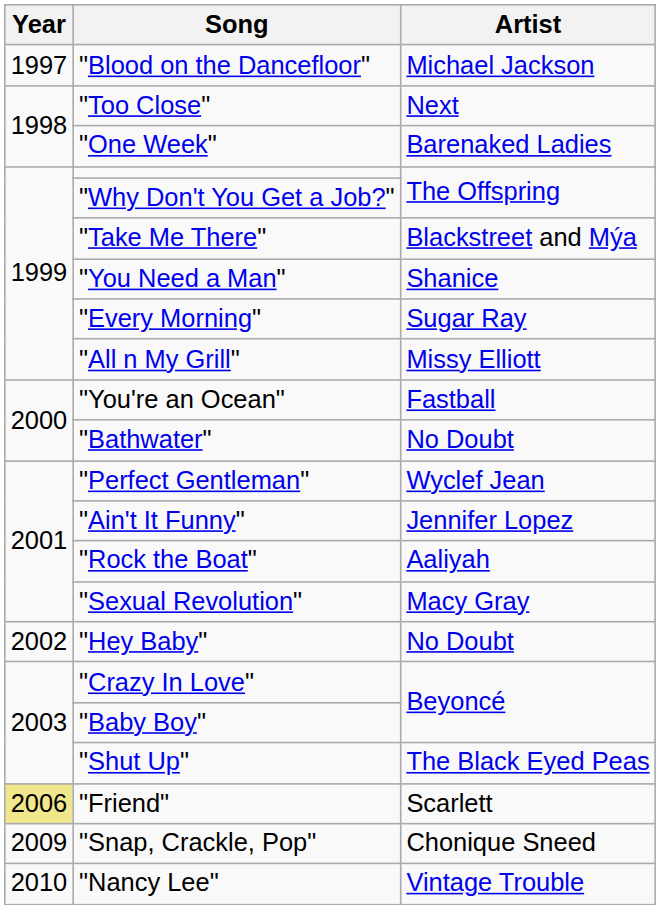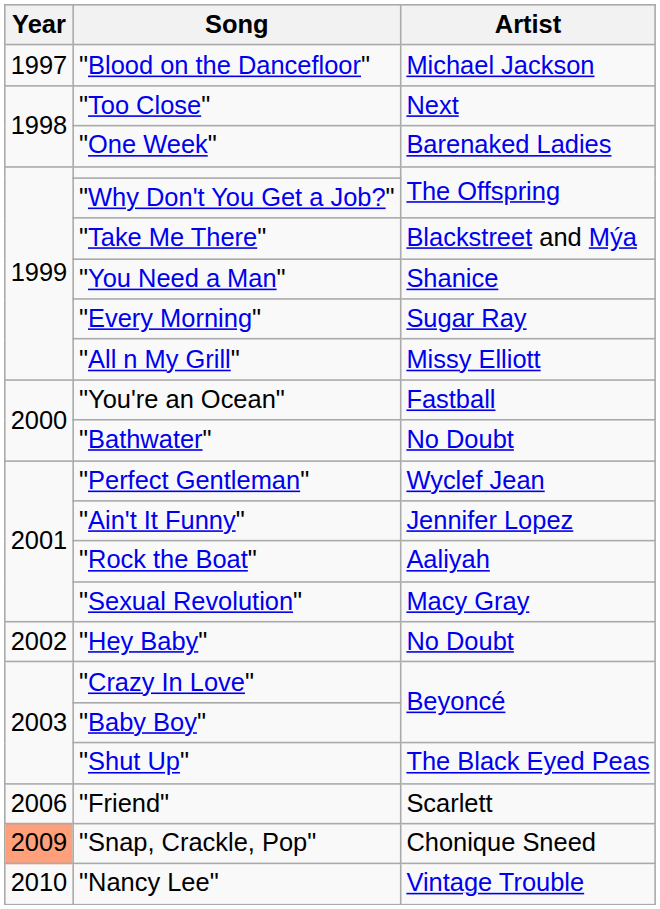(39, 802) khaki background -> (39, 802) no background
(39, 843) no background -> (39, 843) lightsalmon background
